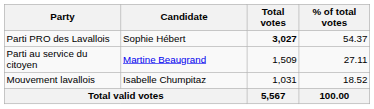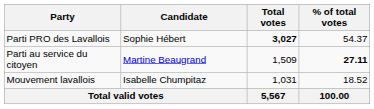(356, 59) normal -> (356, 59) bold
